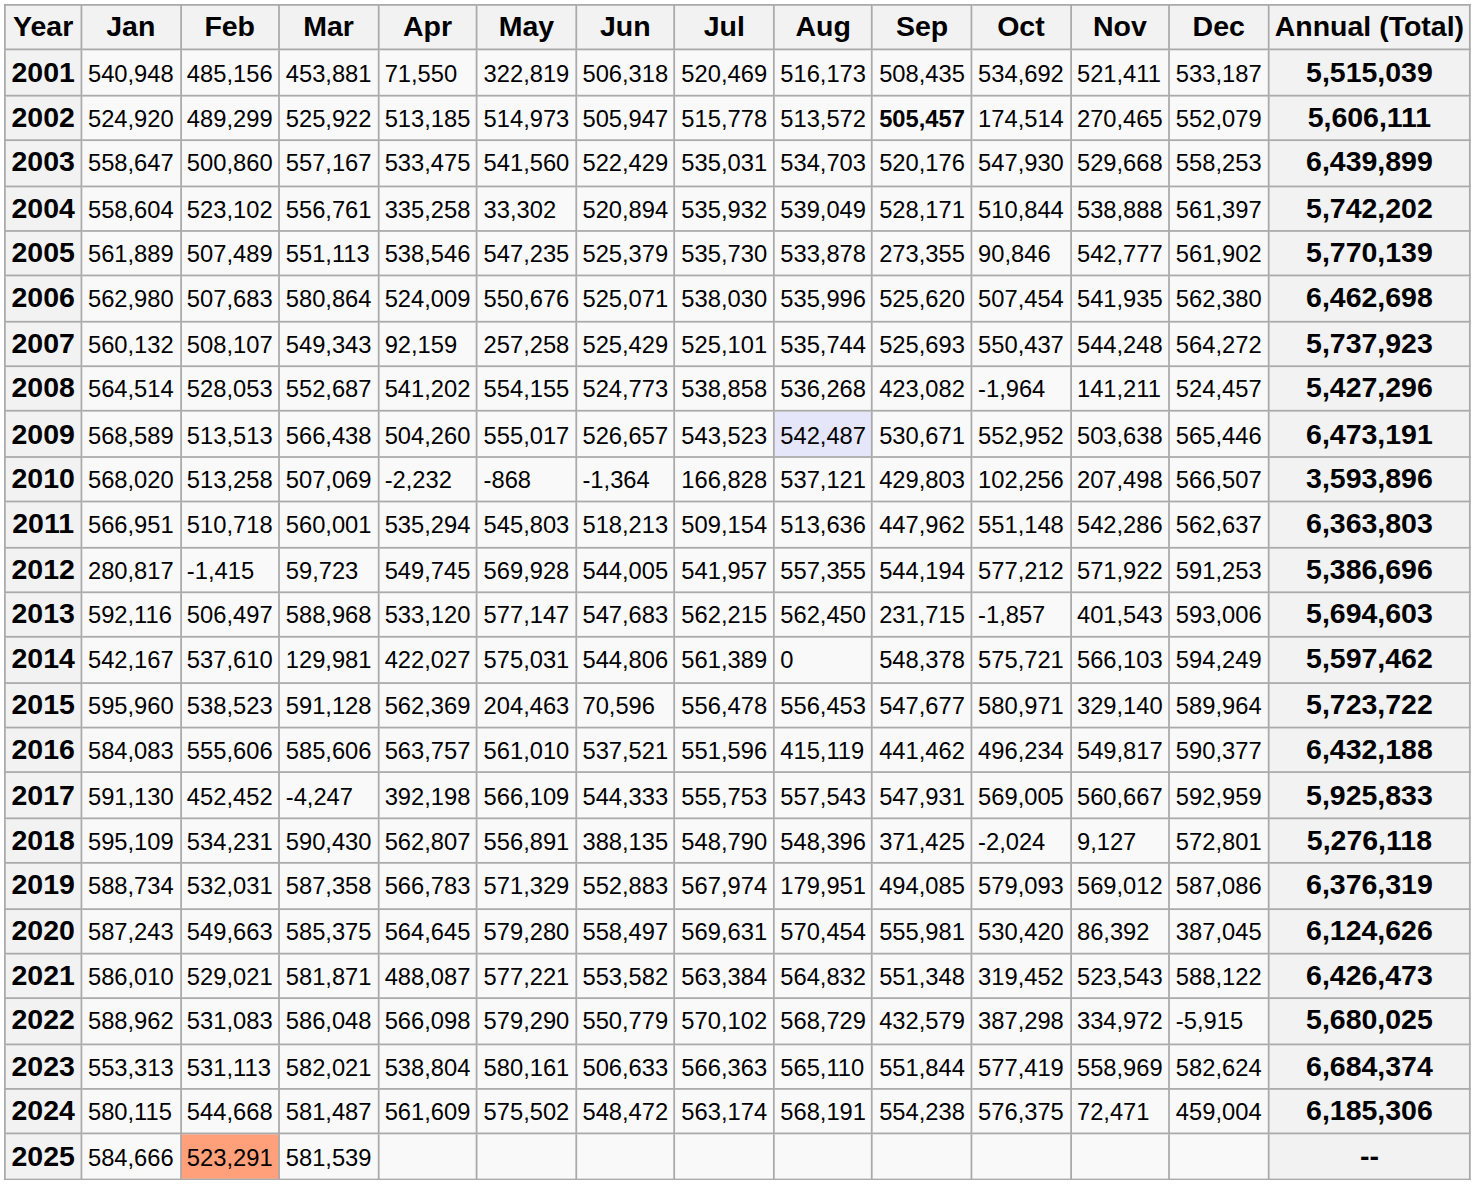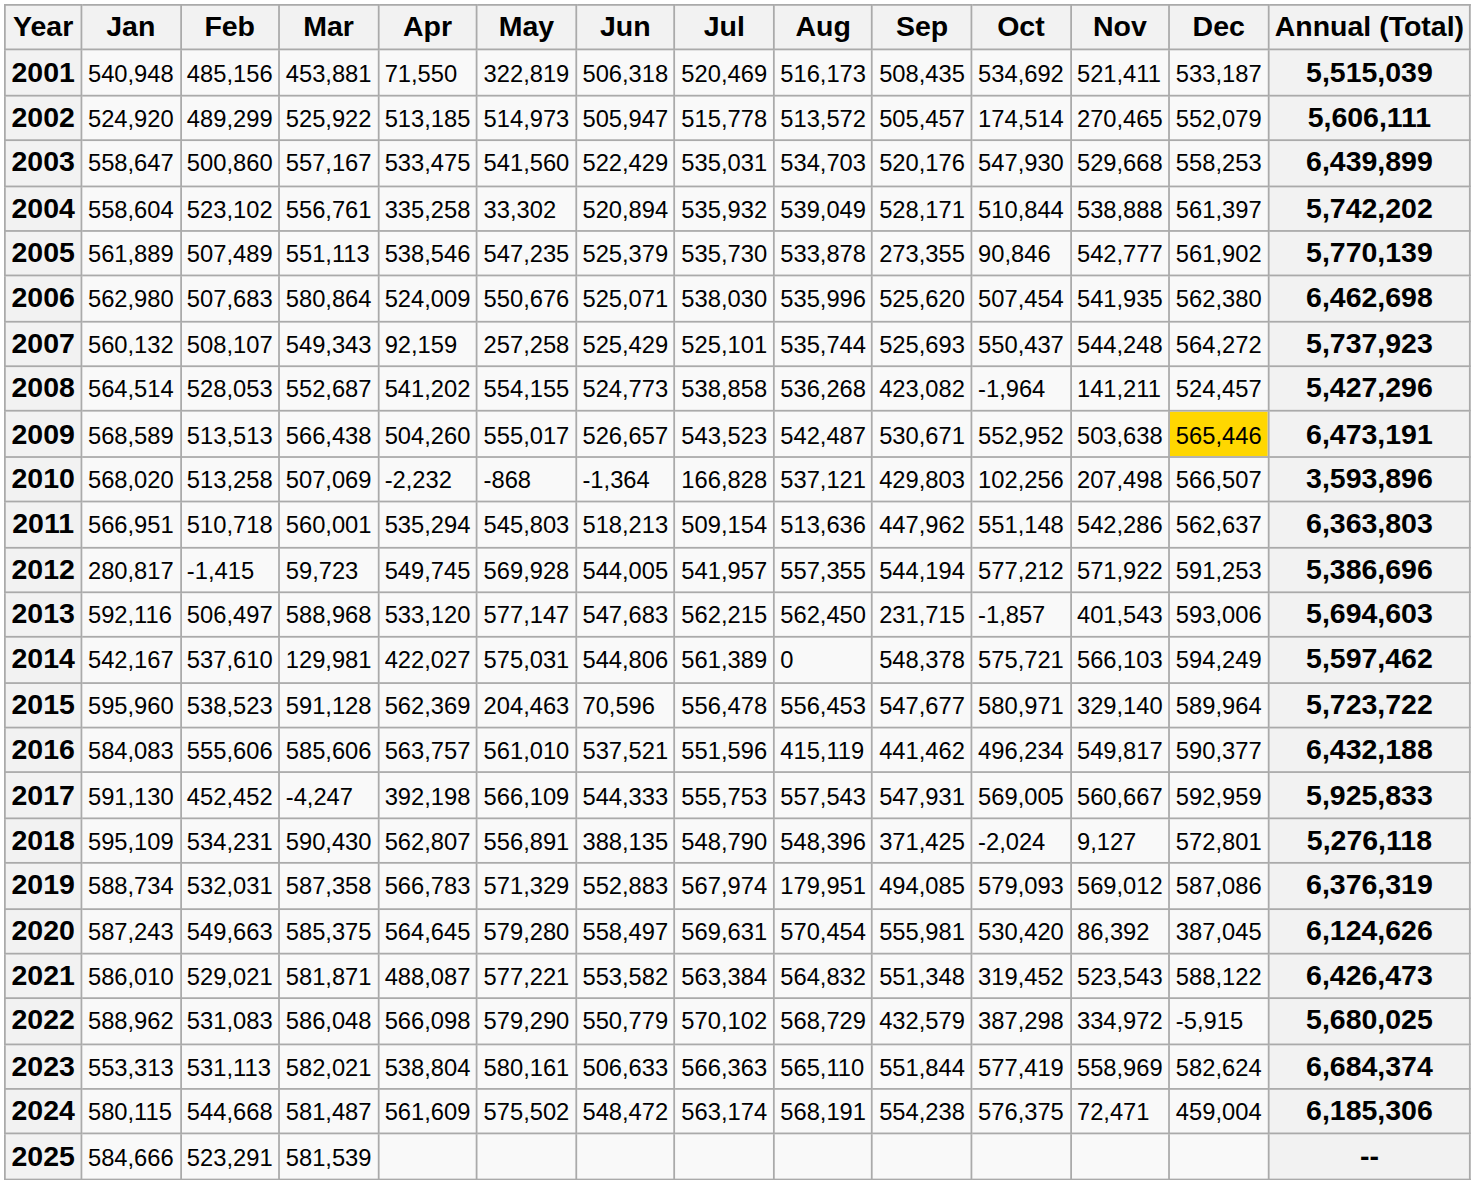(922, 117) bold -> (922, 119) normal
(823, 435) lavender background -> (823, 435) no background
(1219, 435) no background -> (1219, 435) gold background
(230, 1158) lightsalmon background -> (230, 1158) no background
